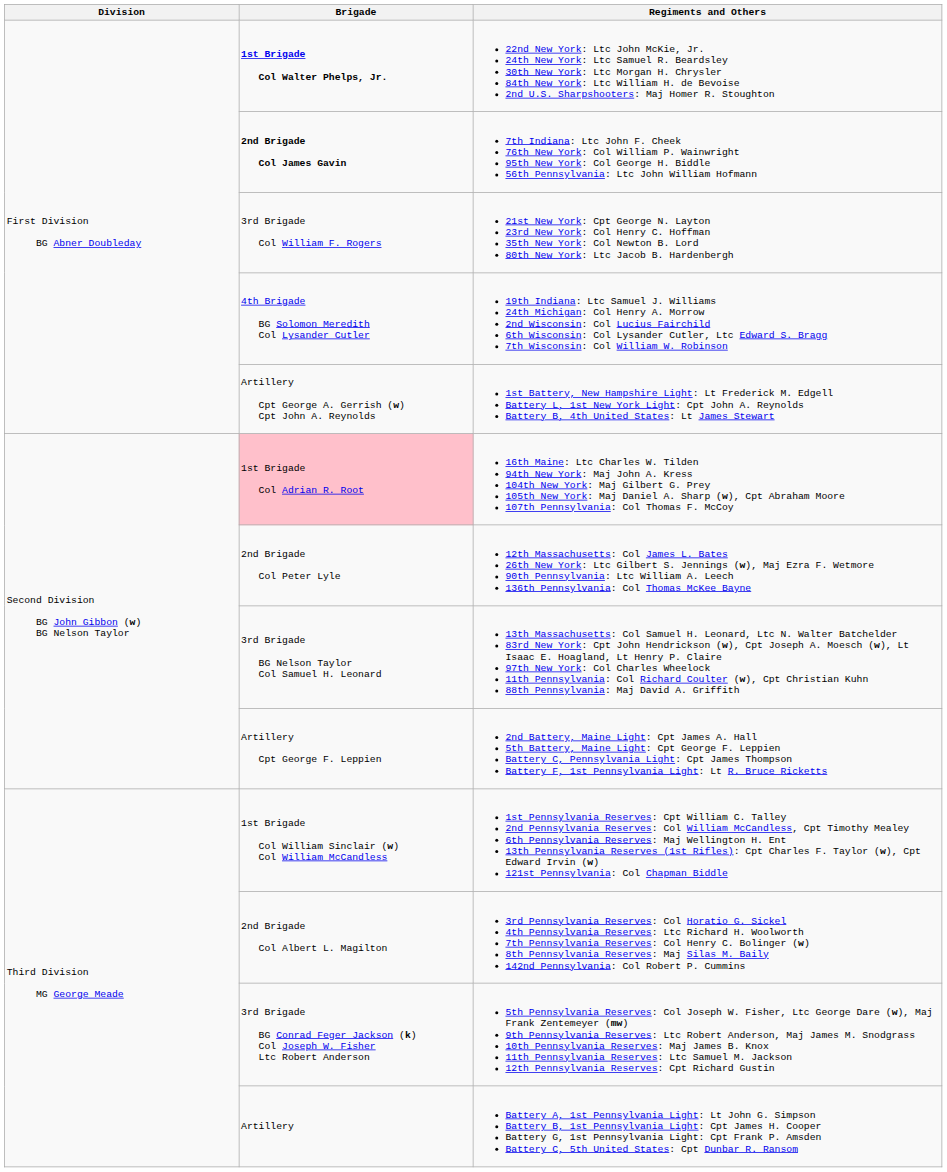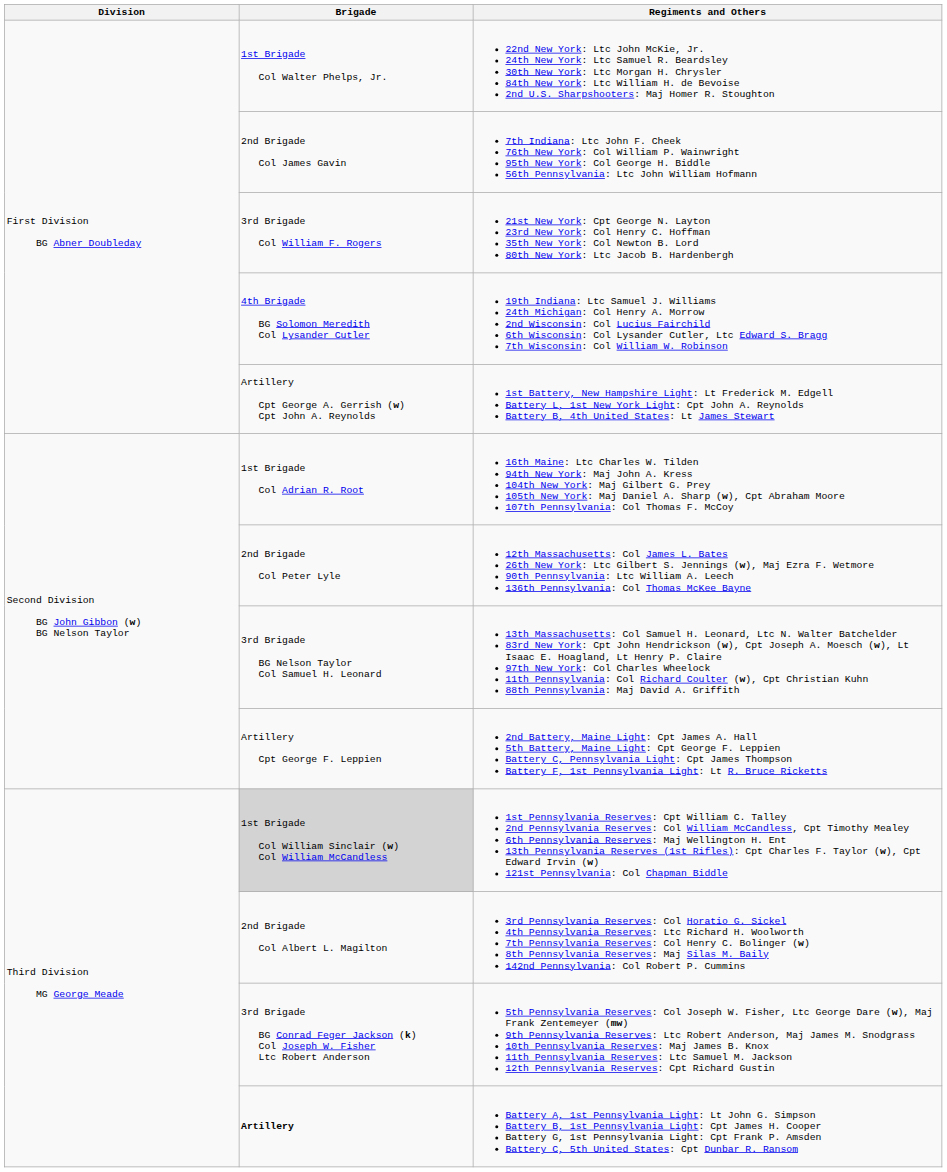(314, 66) bold -> (314, 66) normal
(294, 152) bold -> (294, 152) normal
(303, 479) pink background -> (303, 479) no background
(320, 840) no background -> (320, 840) lightgrey background
(267, 1126) normal -> (267, 1126) bold
